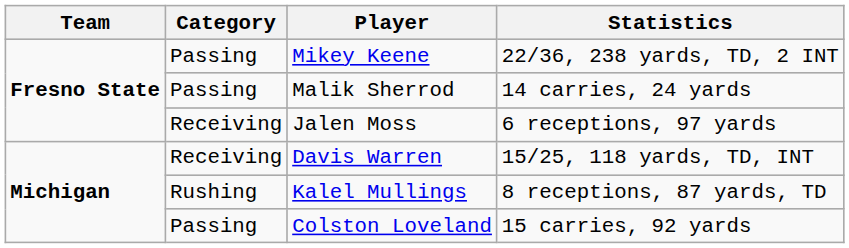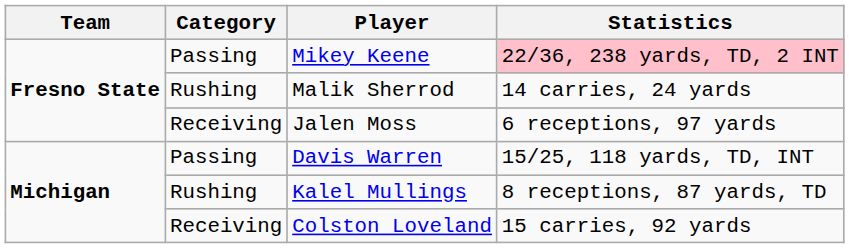(670, 56) no background -> (670, 56) pink background
(214, 90) Passing -> (214, 90) Rushing
(226, 158) Receiving -> (214, 158) Passing
(214, 226) Passing -> (226, 226) Receiving
